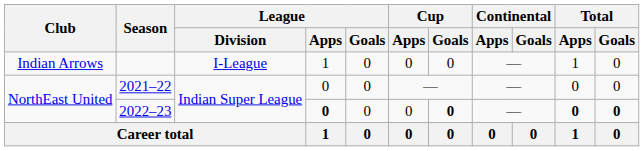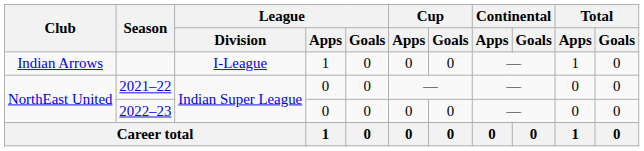(326, 110) bold -> (326, 110) normal
(450, 110) bold -> (450, 110) normal
(575, 110) bold -> (575, 110) normal
(617, 110) bold -> (617, 110) normal
